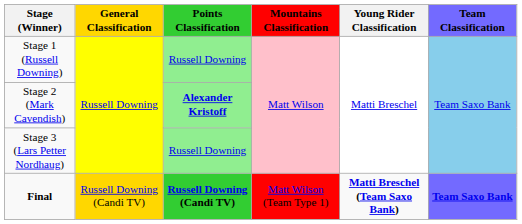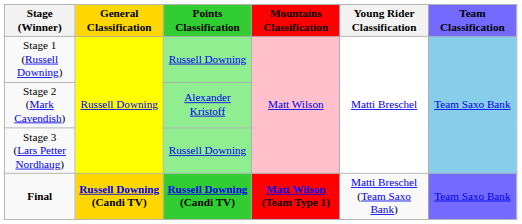(207, 105) bold -> (207, 105) normal
(119, 196) normal -> (119, 196) bold
(296, 196) normal -> (296, 196) bold
(384, 196) bold -> (384, 196) normal
(472, 196) bold -> (472, 196) normal
